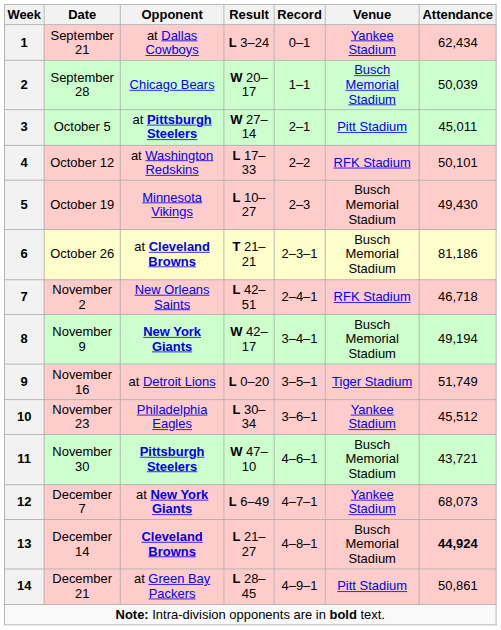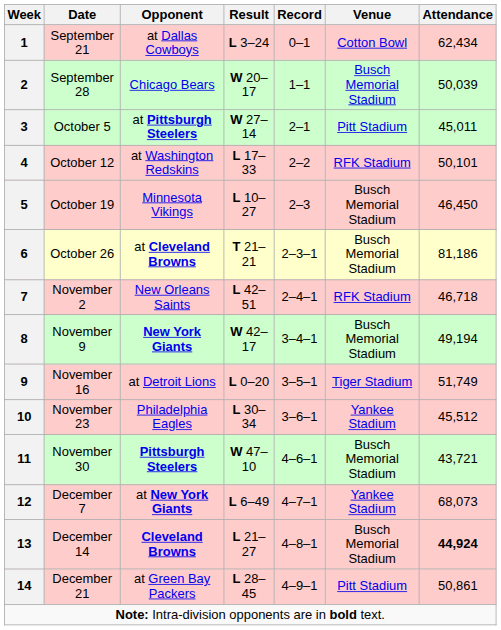(372, 42) Yankee Stadium -> (372, 42) Cotton Bowl
(458, 205) 49,430 -> (458, 205) 46,450
